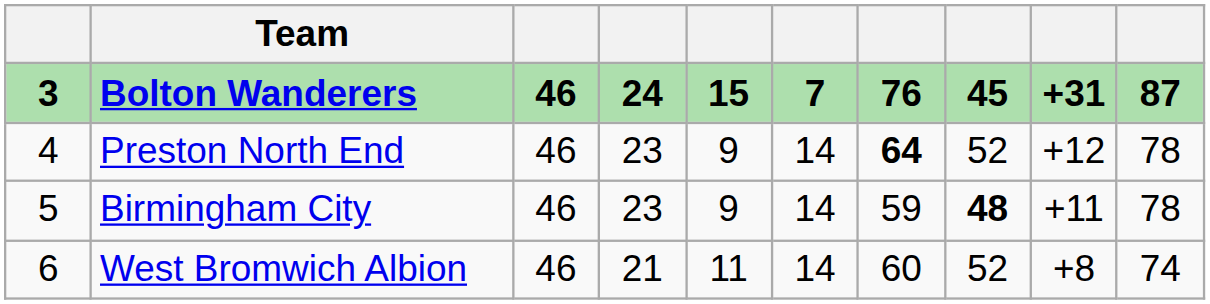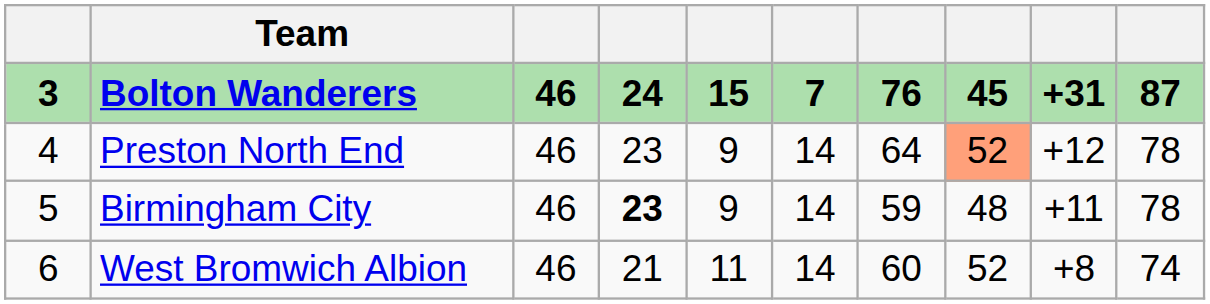(901, 151) bold -> (901, 151) normal
(988, 151) no background -> (988, 151) lightsalmon background
(642, 209) normal -> (642, 209) bold
(988, 209) bold -> (988, 209) normal
